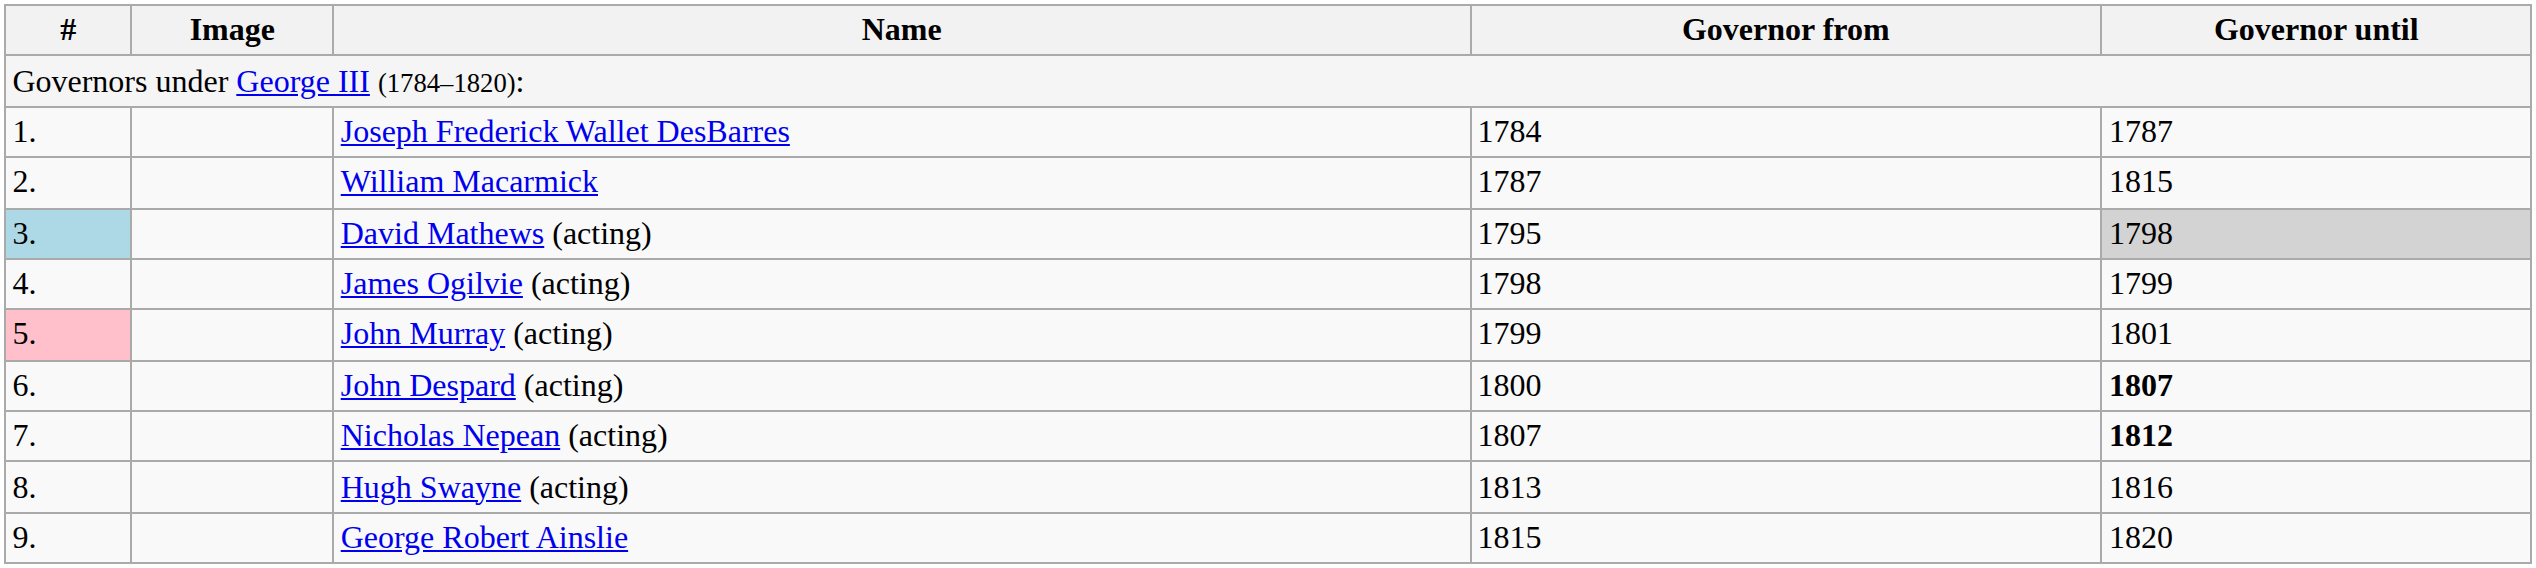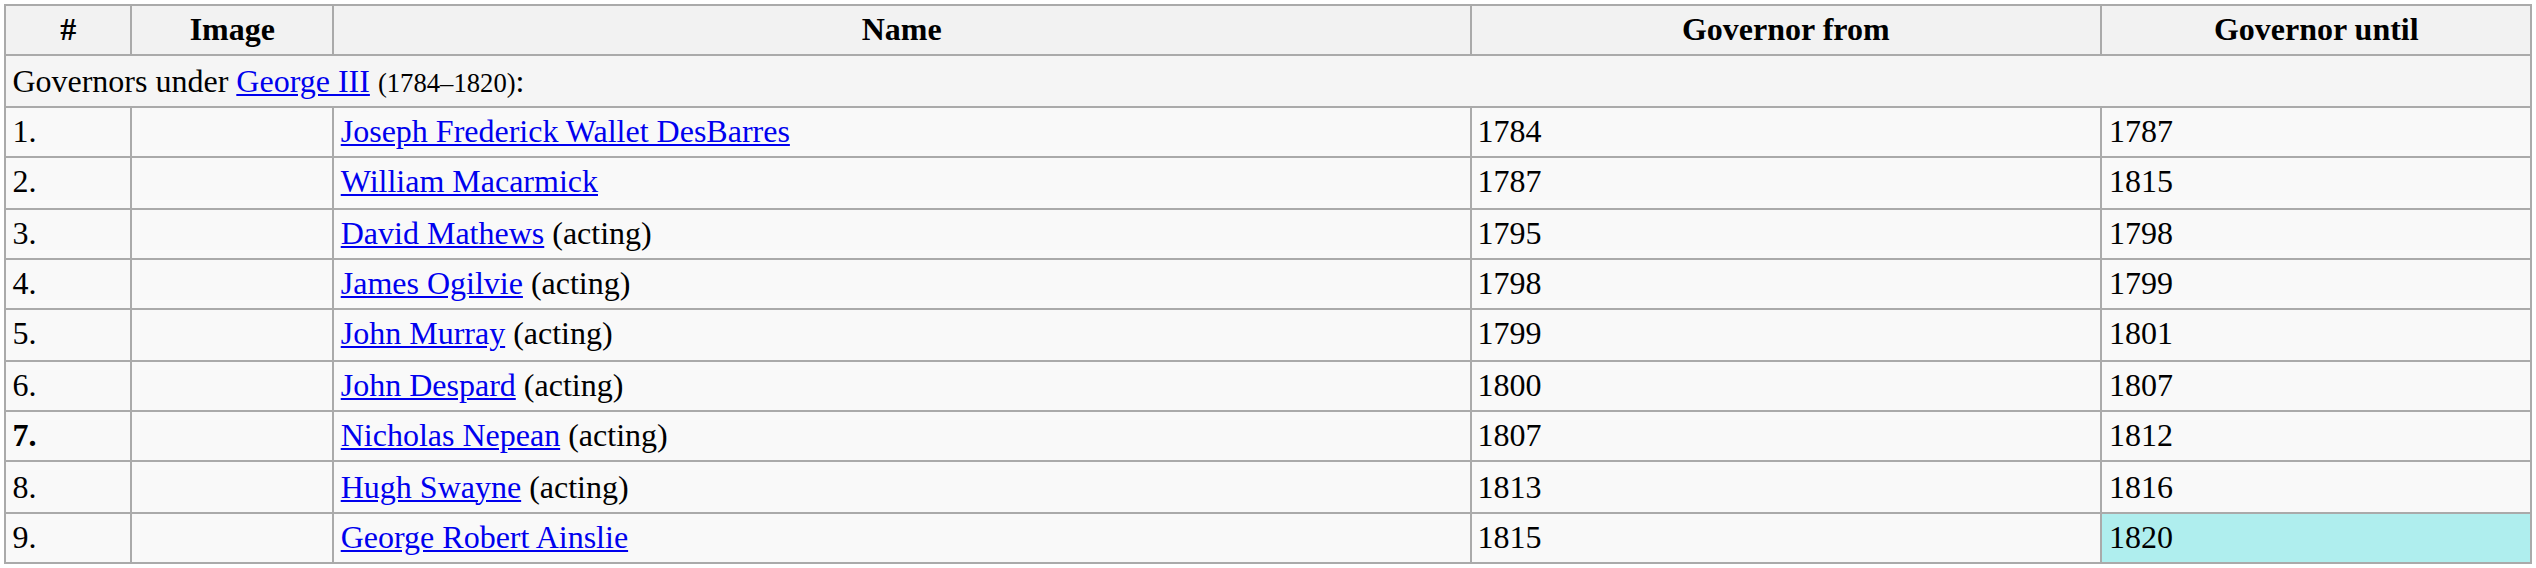(24, 232) lightblue background -> (24, 232) no background
(2141, 232) lightgrey background -> (2141, 232) no background
(24, 334) pink background -> (24, 334) no background
(2141, 385) bold -> (2141, 385) normal
(24, 435) normal -> (24, 435) bold
(2141, 435) bold -> (2141, 435) normal
(2141, 537) no background -> (2141, 537) paleturquoise background
